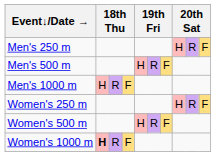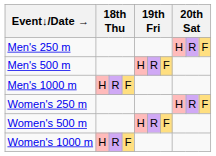(102, 142) bold -> (102, 142) normal
